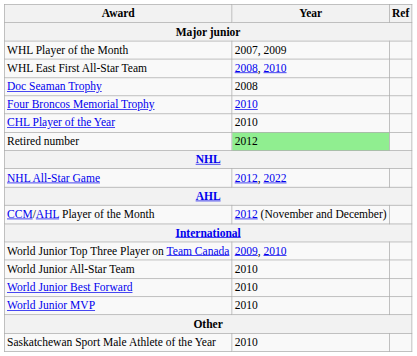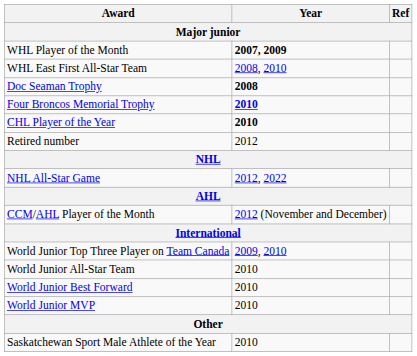(261, 50) normal -> (261, 50) bold
(246, 86) normal -> (246, 86) bold
(246, 104) normal -> (246, 104) bold
(246, 123) normal -> (246, 123) bold
(246, 141) lightgreen background -> (246, 141) no background
